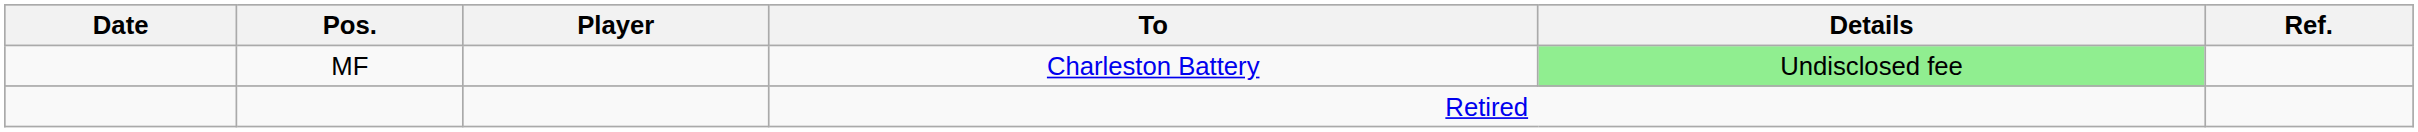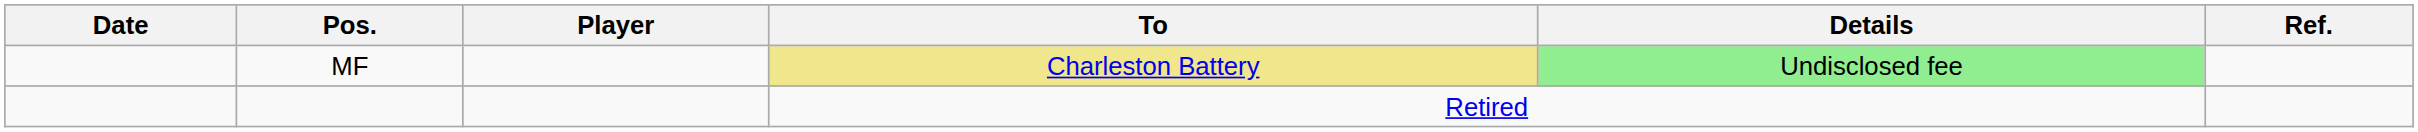(1153, 66) no background -> (1153, 66) khaki background
